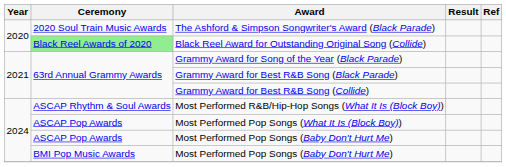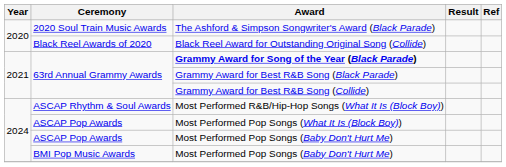(92, 43) lightgreen background -> (92, 43) no background
(289, 59) normal -> (296, 59) bold
